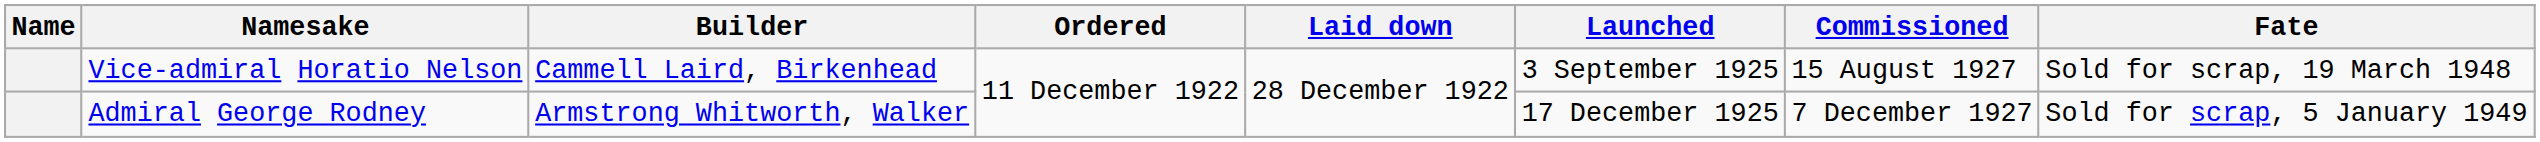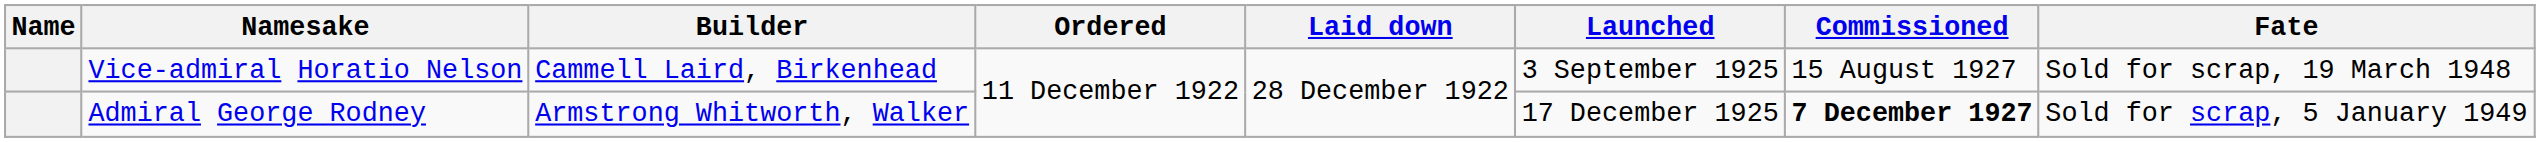(1912, 114) normal -> (1912, 114) bold
